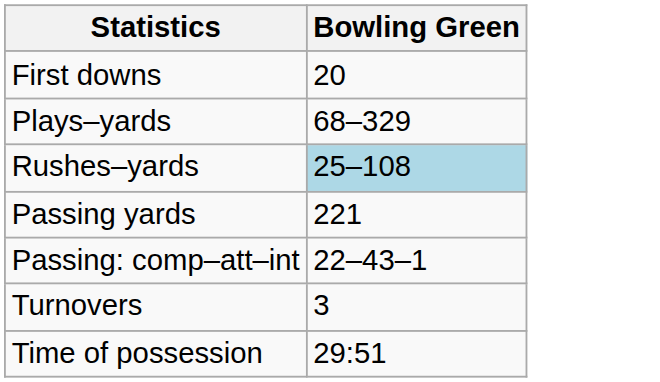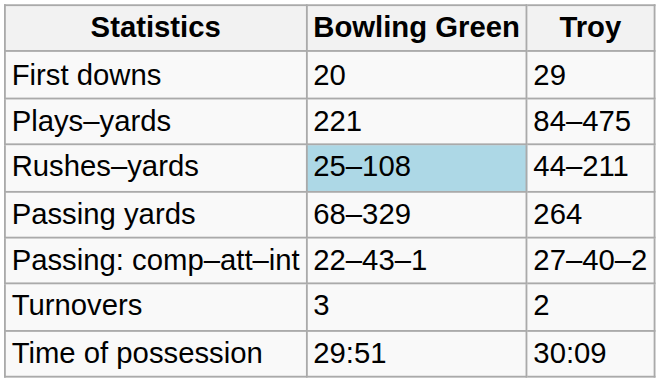+ column: (590, 27)
(362, 120) 68–329 -> (338, 120) 221
(338, 213) 221 -> (362, 213) 68–329
